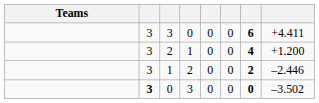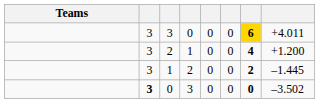(251, 32) no background -> (251, 32) gold background
(288, 32) +4.411 -> (288, 32) +4.011
(288, 70) –2.446 -> (288, 70) –1.445
